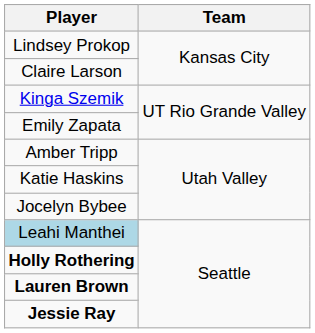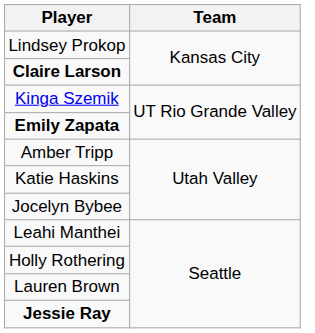(72, 71) normal -> (67, 71) bold
(72, 125) normal -> (67, 125) bold
(72, 233) lightblue background -> (67, 233) no background
(72, 260) bold -> (67, 260) normal
(72, 286) bold -> (67, 286) normal
